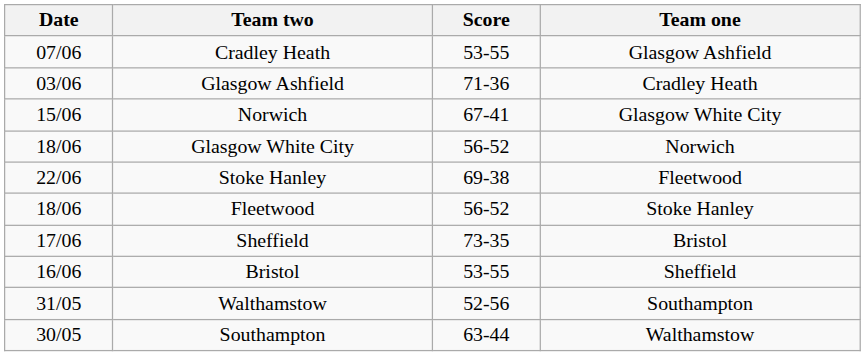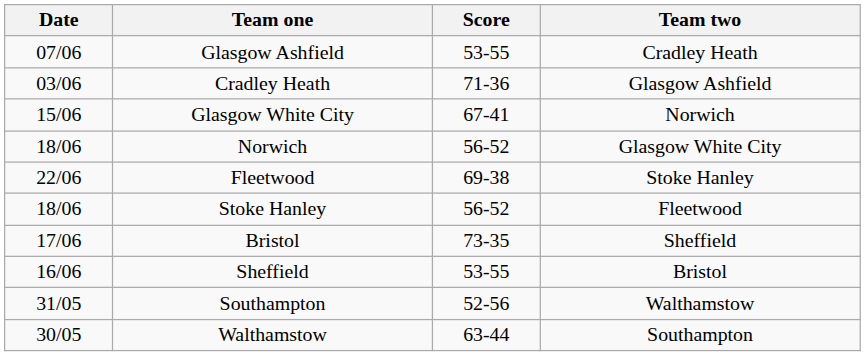columns swapped: (700, 20) <-> (273, 20)
